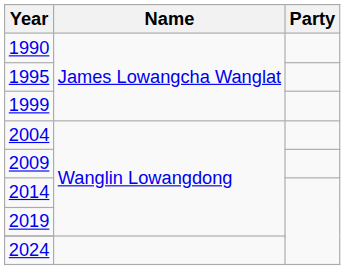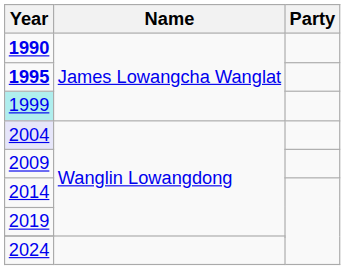(29, 47) normal -> (29, 47) bold
(29, 76) normal -> (29, 76) bold
(29, 105) no background -> (29, 105) paleturquoise background
(29, 134) no background -> (29, 134) lavender background
